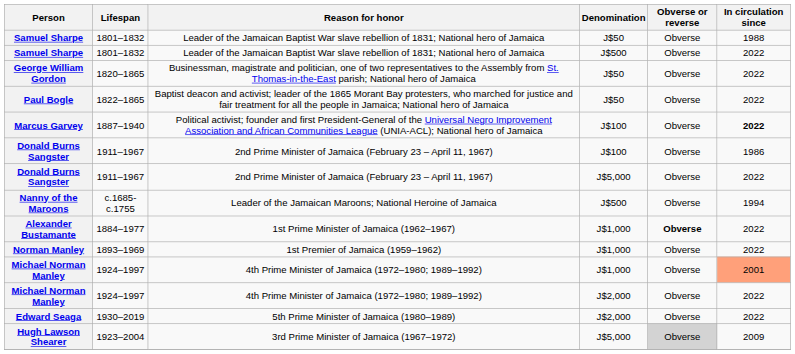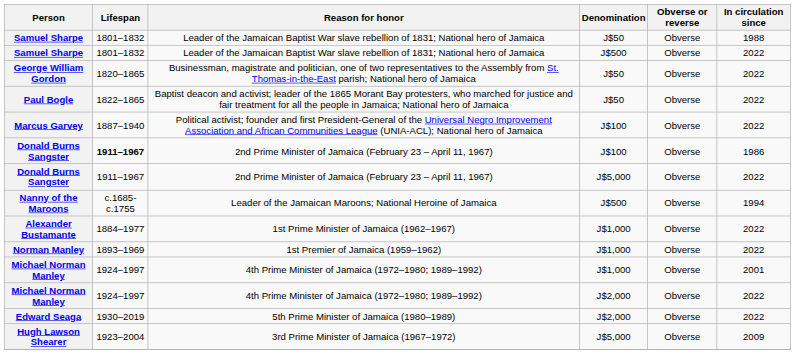(754, 125) bold -> (754, 125) normal
(120, 151) normal -> (120, 151) bold
(682, 229) bold -> (682, 229) normal
(754, 270) lightsalmon background -> (754, 270) no background
(682, 337) lightgrey background -> (682, 337) no background
